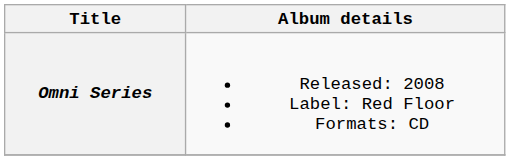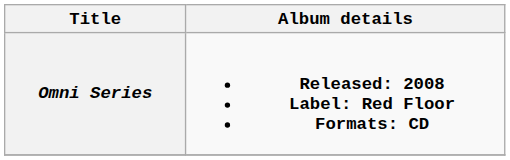(346, 104) normal -> (346, 104) bold
